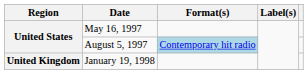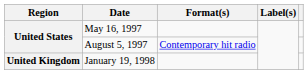(208, 45) lightblue background -> (208, 45) no background
